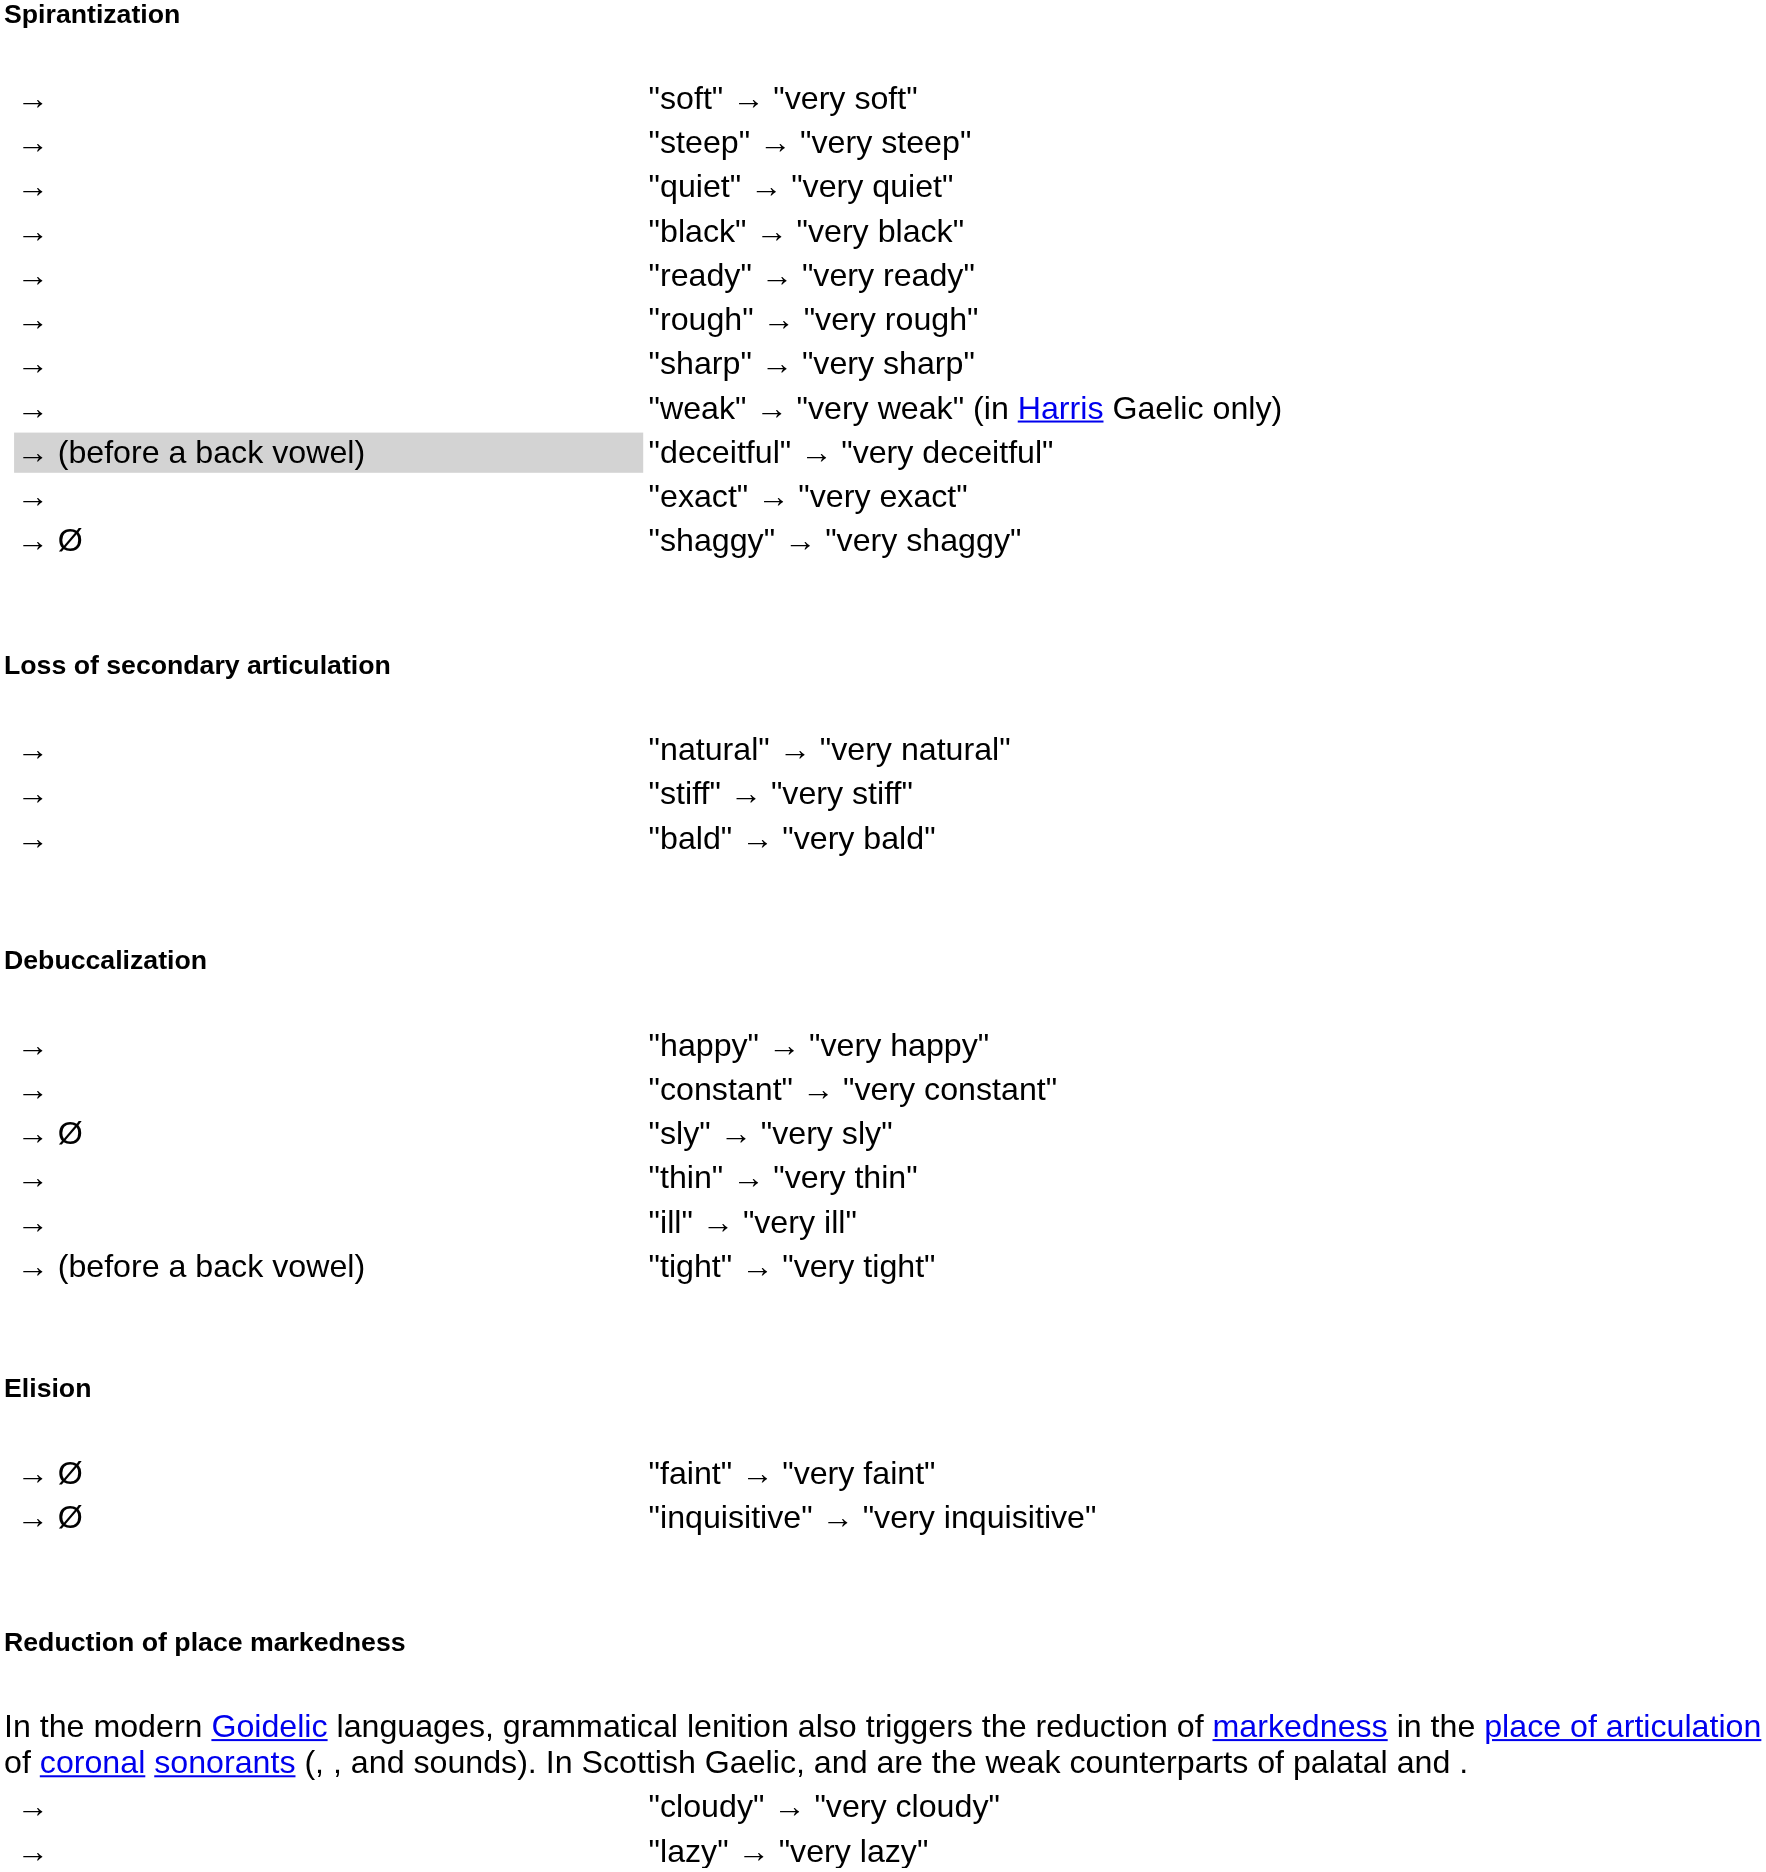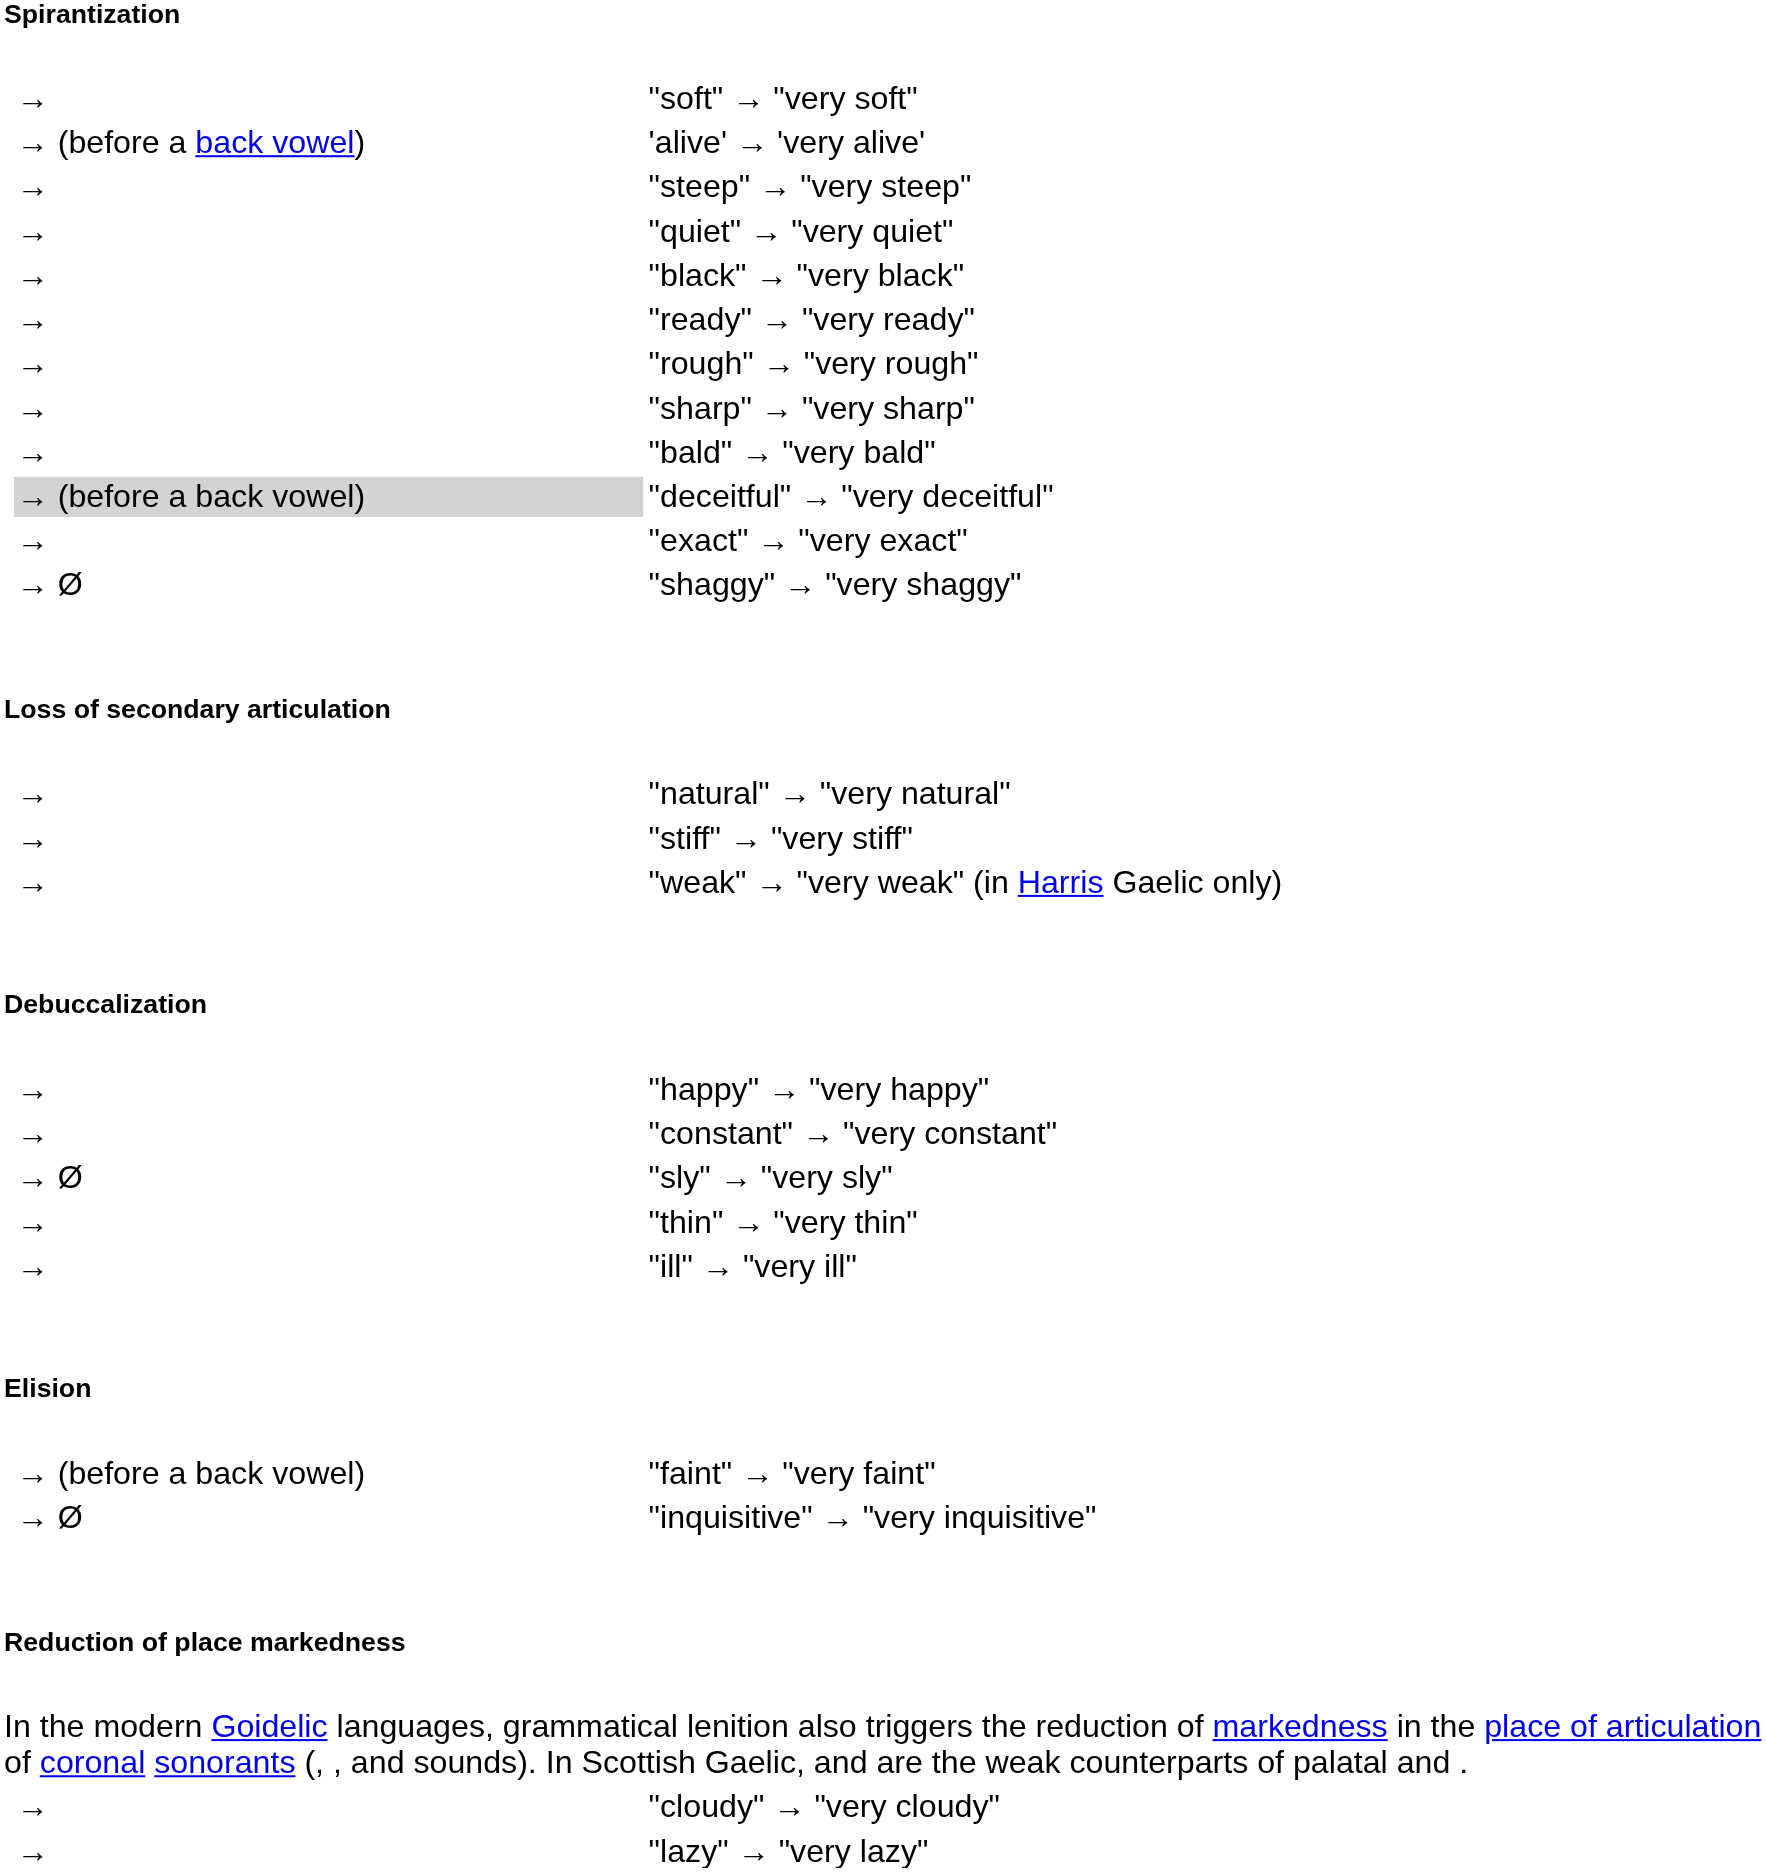+ row: (787, 143)
rows swapped: (792, 837) <-> (965, 408)
- row: (792, 1266)
(50, 1474) → Ø -> (191, 1474) → (before a back vowel)
